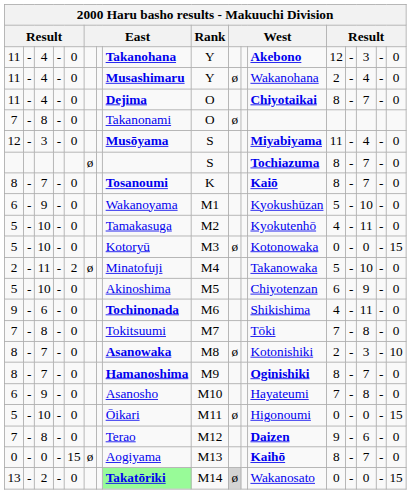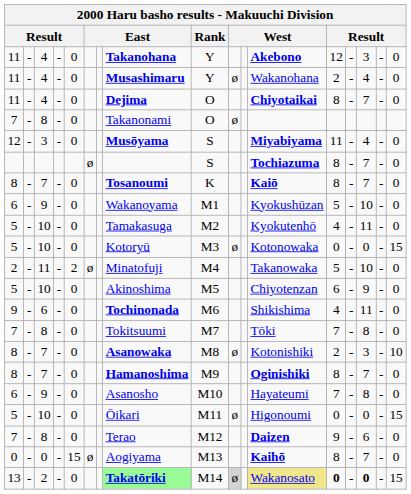(283, 478) no background -> (283, 478) khaki background
(336, 478) normal -> (336, 478) bold
(366, 478) normal -> (366, 478) bold
